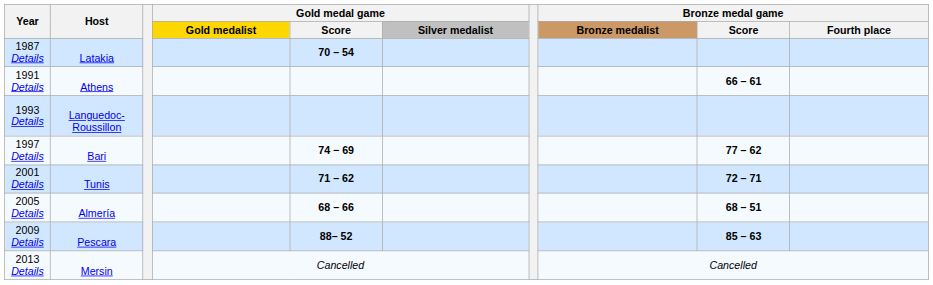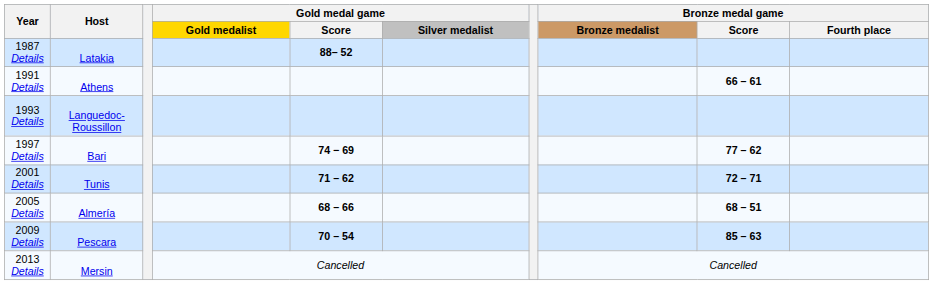(336, 53) 70 – 54 -> (336, 53) 88– 52
(336, 237) 88– 52 -> (336, 237) 70 – 54
